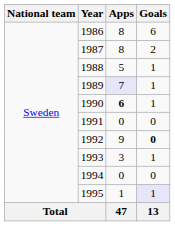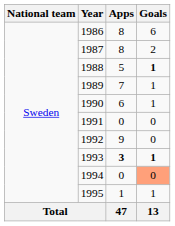(153, 67) normal -> (153, 67) bold
(121, 85) lavender background -> (121, 85) no background
(121, 103) bold -> (121, 103) normal
(153, 139) bold -> (153, 139) normal
(121, 157) normal -> (121, 157) bold
(153, 157) normal -> (153, 157) bold
(153, 175) no background -> (153, 175) lightsalmon background
(153, 193) lavender background -> (153, 193) no background
